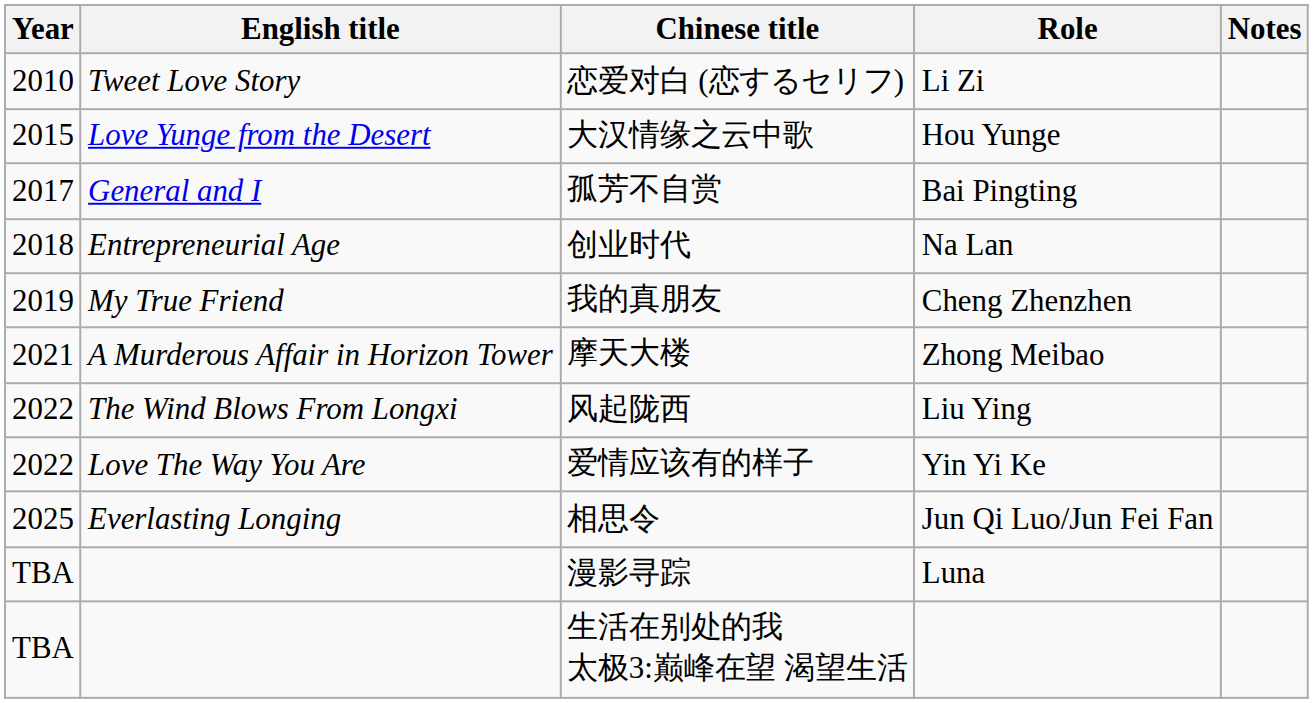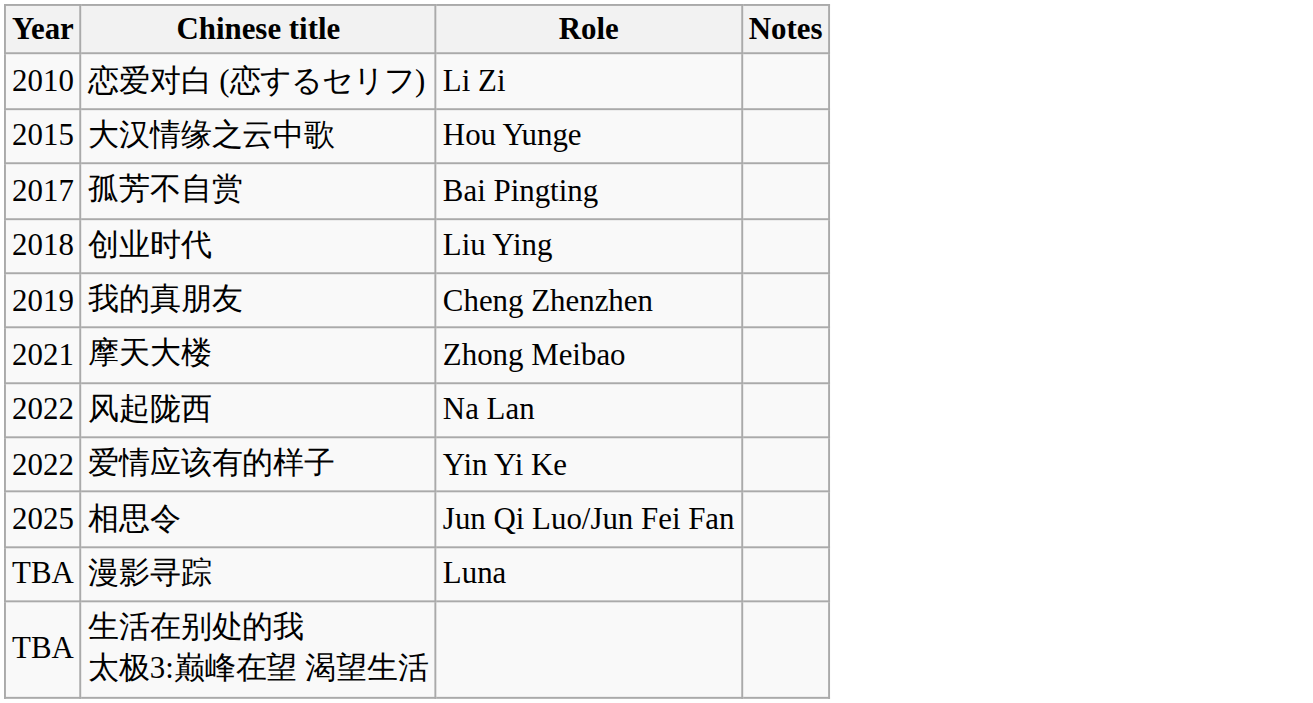- column: (320, 28)
(968, 245) Na Lan -> (498, 245) Liu Ying
(977, 409) Liu Ying -> (489, 409) Na Lan
